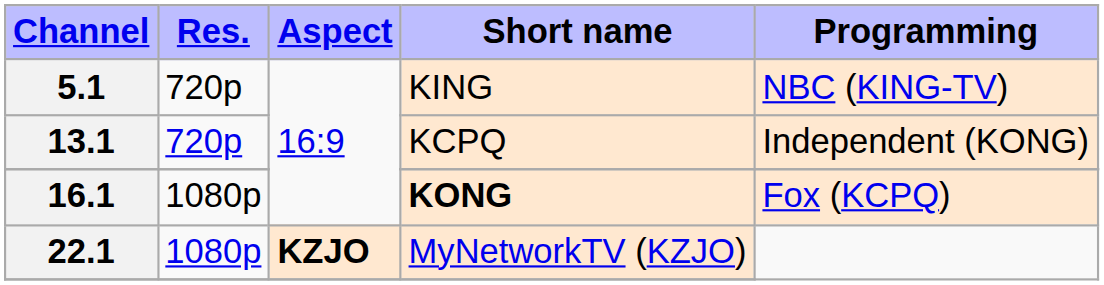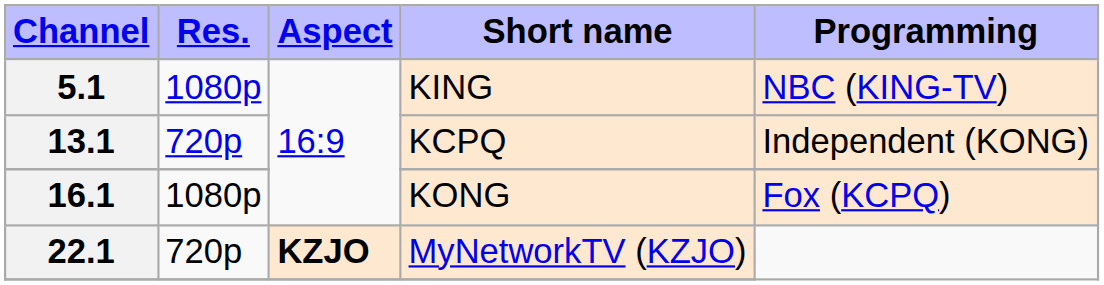(204, 86) 720p -> (213, 86) 1080p
(460, 196) bold -> (459, 196) normal
(213, 251) 1080p -> (204, 251) 720p
